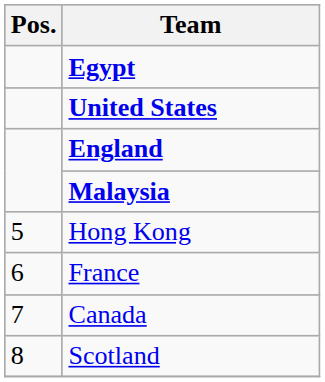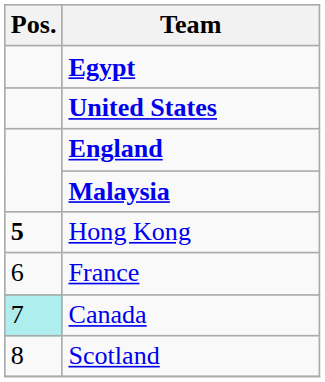(17, 231) normal -> (17, 231) bold
(17, 314) no background -> (17, 314) paleturquoise background
